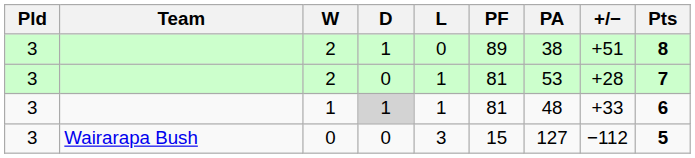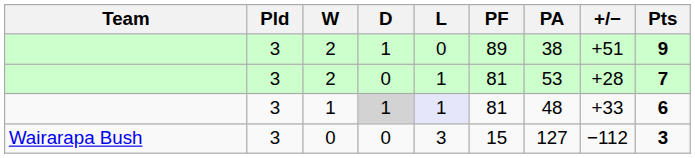columns swapped: (181, 19) <-> (32, 19)
(663, 49) 8 -> (663, 49) 9
(441, 108) no background -> (441, 108) lavender background
(663, 138) 5 -> (663, 138) 3
